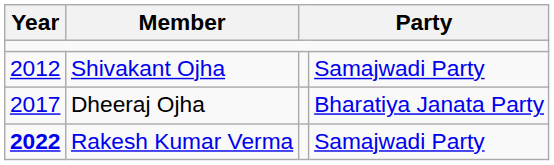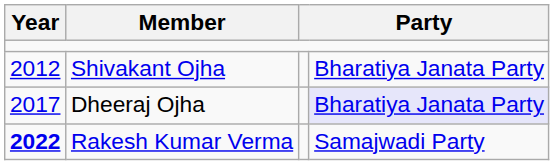(399, 69) Samajwadi Party -> (429, 69) Bharatiya Janata Party
(429, 105) no background -> (429, 105) lavender background
